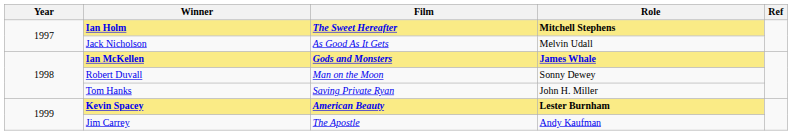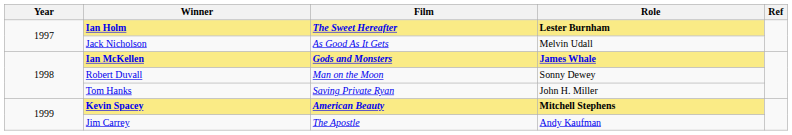(578, 28) Mitchell Stephens -> (575, 28) Lester Burnham
(575, 106) Lester Burnham -> (578, 106) Mitchell Stephens
